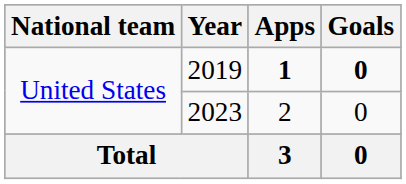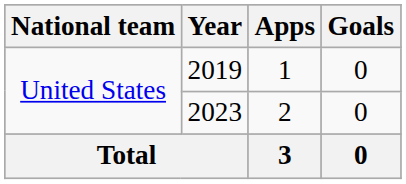(285, 69) bold -> (285, 69) normal
(361, 69) bold -> (361, 69) normal
